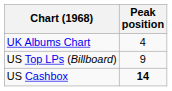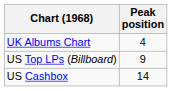(143, 77) bold -> (143, 77) normal
